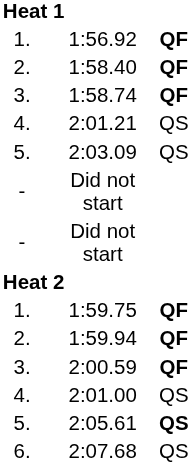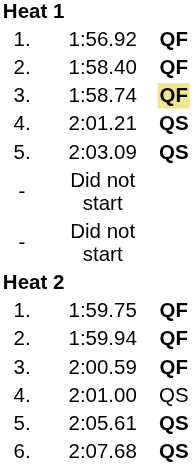(174, 95) no background -> (174, 95) khaki background
(174, 123) normal -> (174, 123) bold
(174, 152) normal -> (174, 152) bold
(174, 451) normal -> (174, 451) bold
